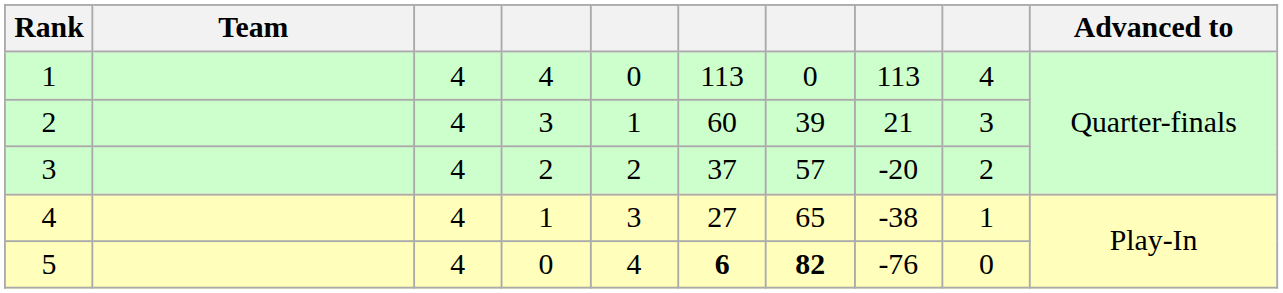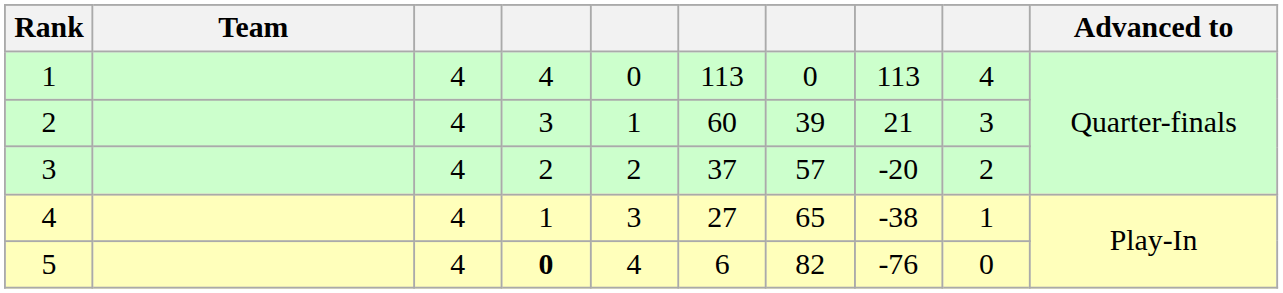(546, 264) normal -> (546, 264) bold
(722, 264) bold -> (722, 264) normal
(810, 264) bold -> (810, 264) normal
